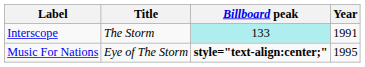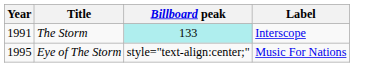columns swapped: (345, 14) <-> (53, 14)
(261, 52) bold -> (188, 52) normal
